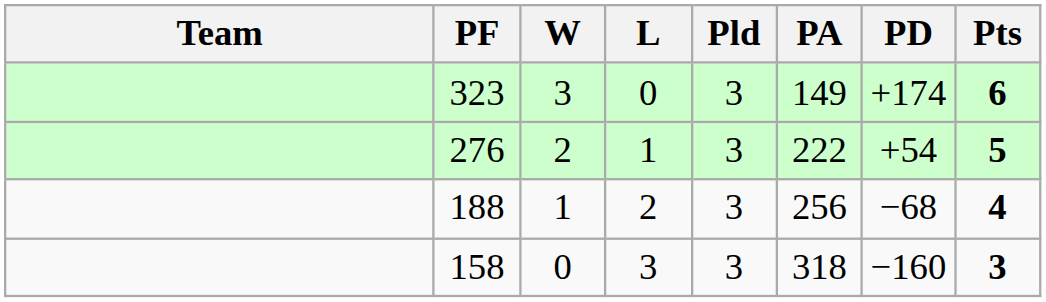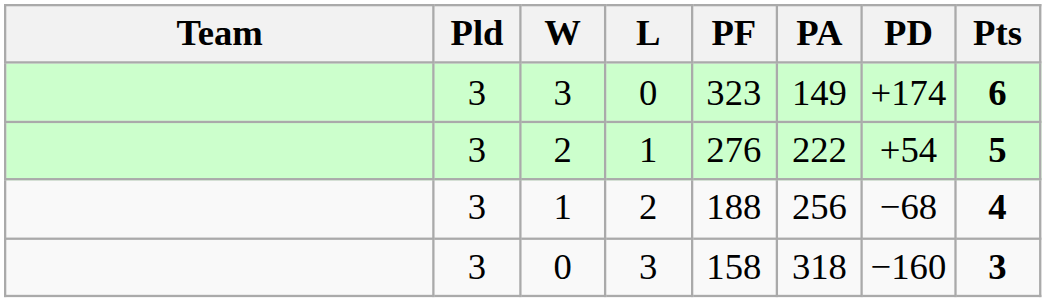columns swapped: (734, 33) <-> (477, 33)
